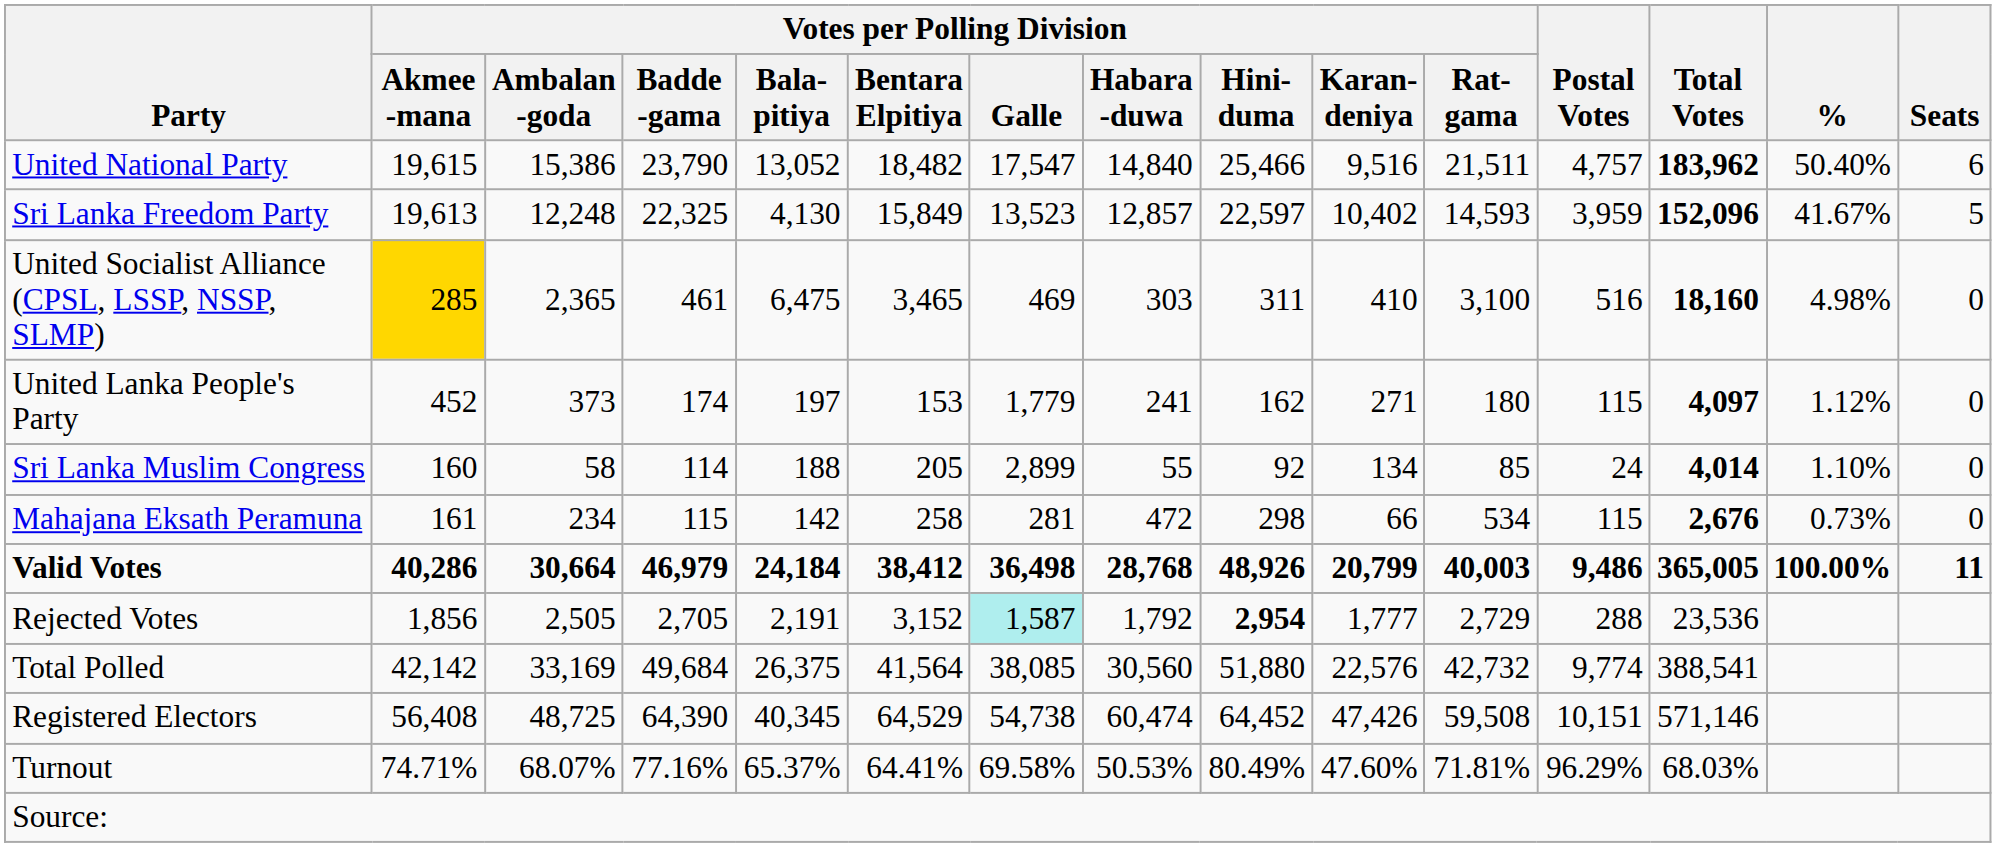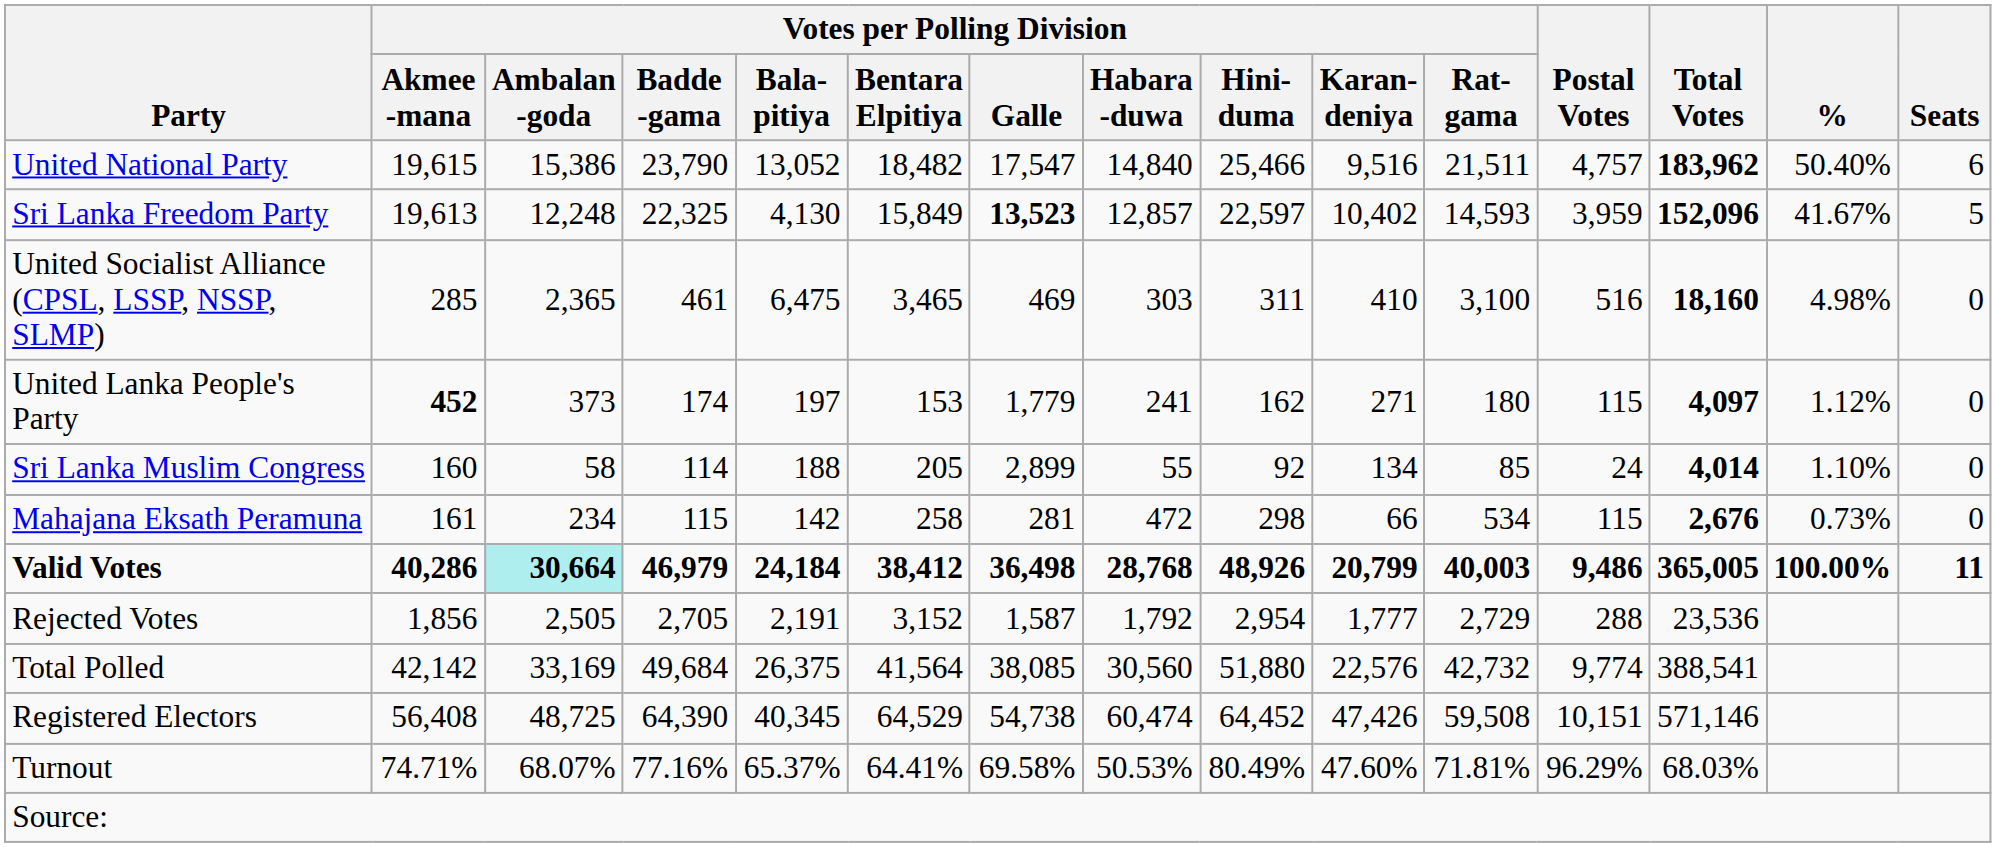(1032, 213) normal -> (1032, 213) bold
(454, 298) gold background -> (454, 298) no background
(454, 401) normal -> (454, 401) bold
(573, 568) no background -> (573, 568) paleturquoise background
(1040, 618) paleturquoise background -> (1040, 618) no background
(1270, 618) bold -> (1270, 618) normal
